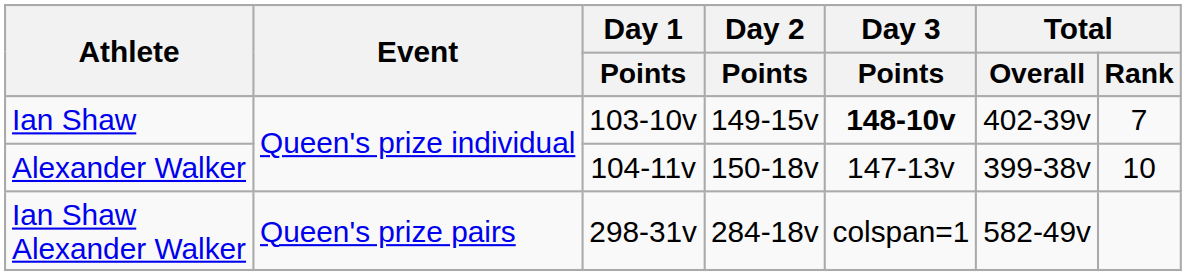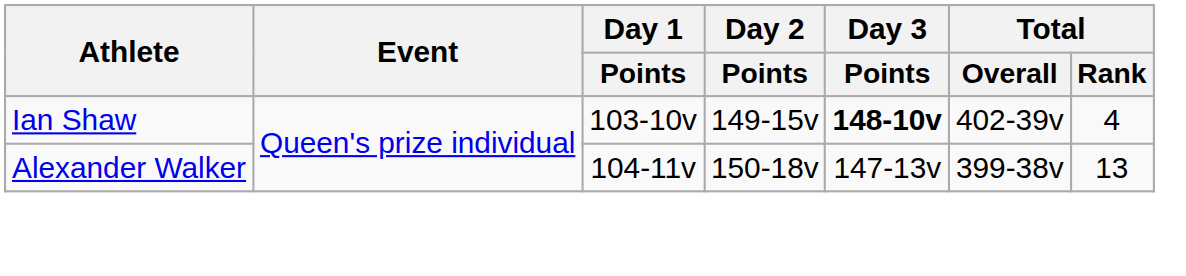(1139, 121) 7 -> (1112, 121) 4
(1139, 168) 10 -> (1112, 168) 13
- row: (129, 231)
